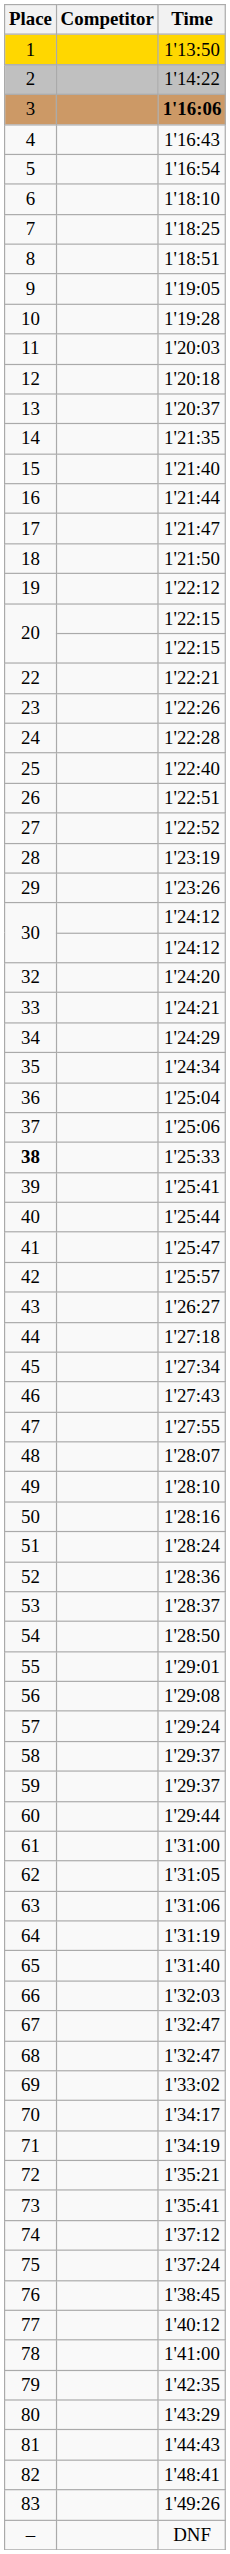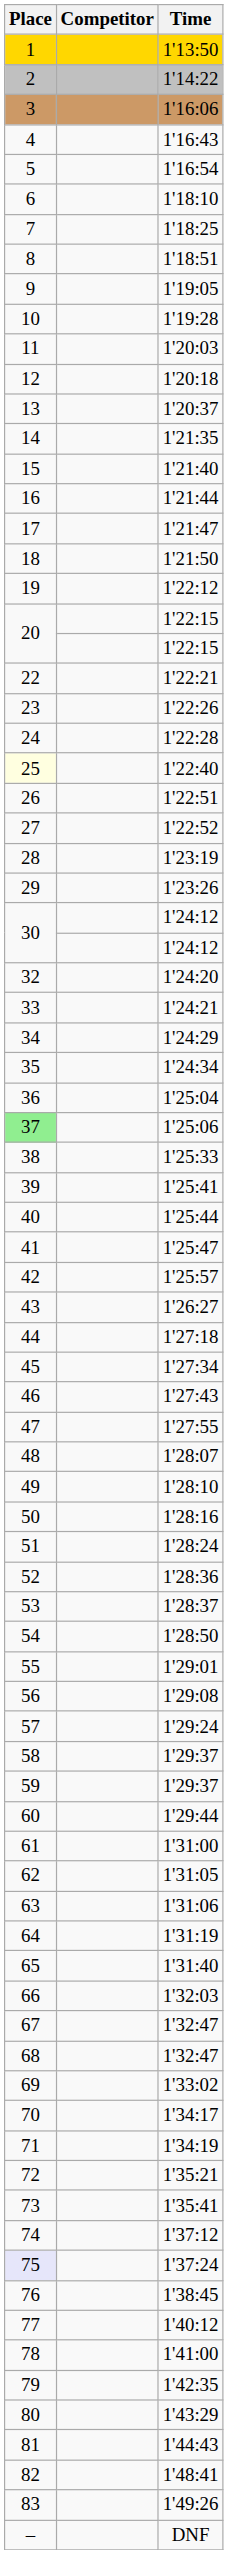(192, 109) bold -> (191, 109) normal
(30, 768) no background -> (30, 768) lightyellow background
(30, 1127) no background -> (30, 1127) lightgreen background
(30, 1157) bold -> (30, 1157) normal
(30, 2265) no background -> (30, 2265) lavender background
